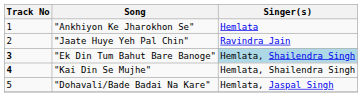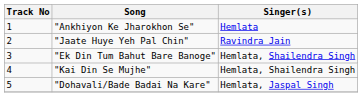(9, 56) bold -> (9, 56) normal
(288, 56) lightblue background -> (288, 56) no background
(9, 70) bold -> (9, 70) normal
